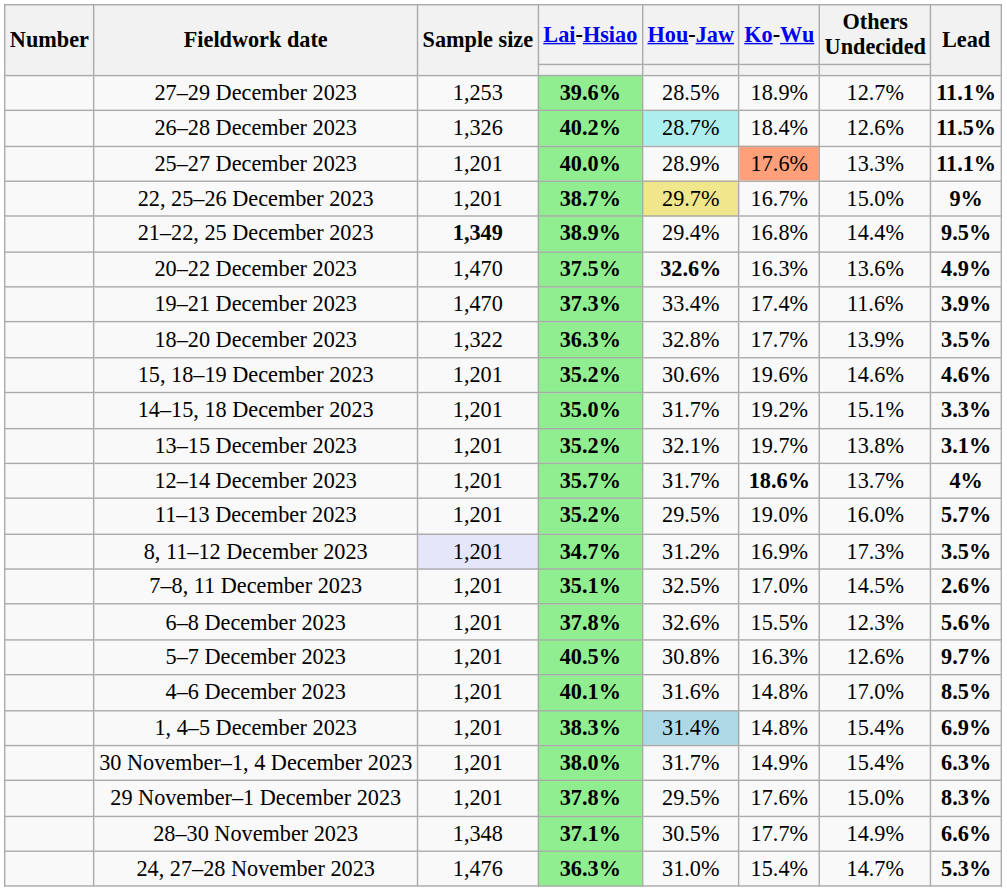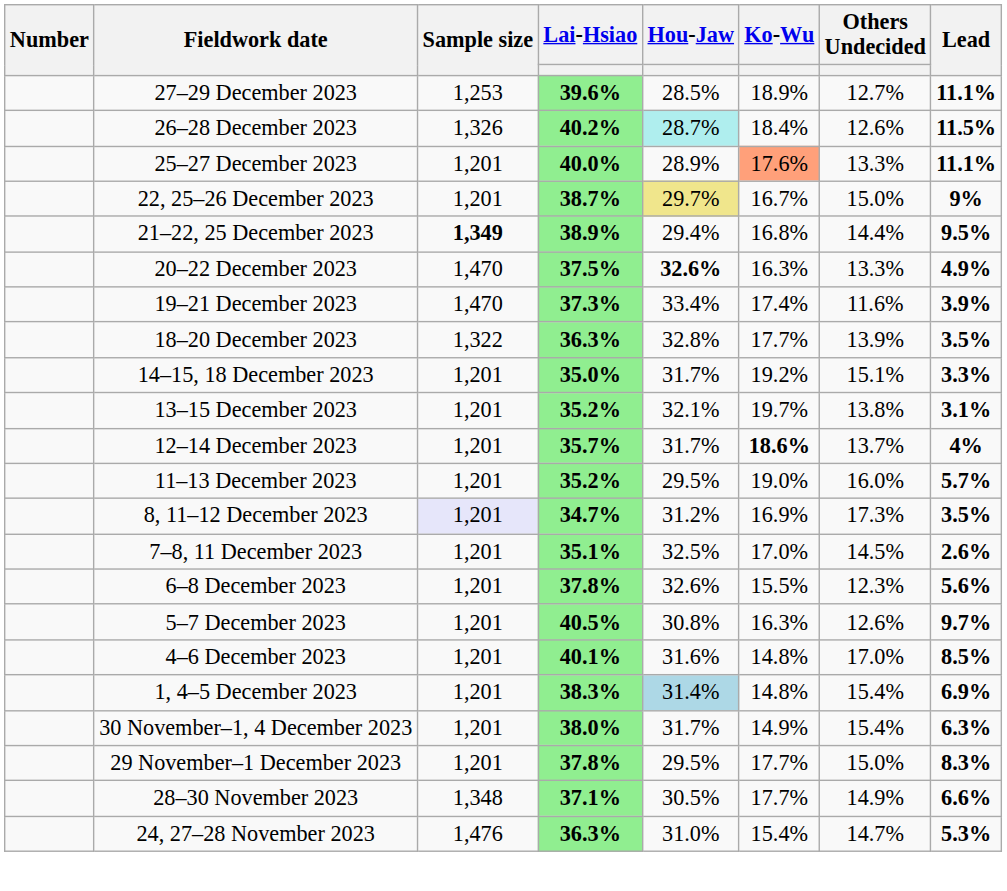(875, 269) 13.6% -> (875, 269) 13.3%
- row: (256, 374)
(779, 798) 17.6% -> (779, 762) 17.7%
